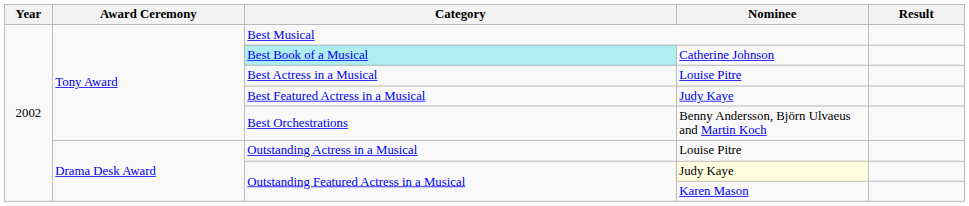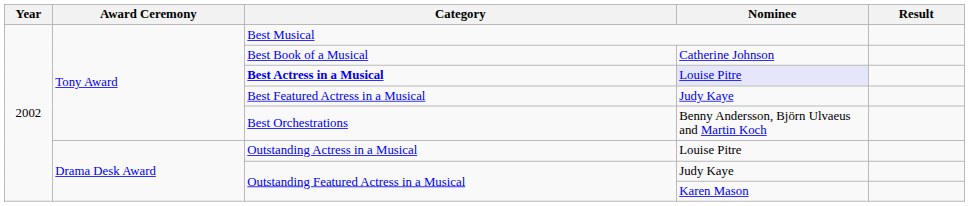(308, 55) paleturquoise background -> (308, 55) no background
(312, 75) normal -> (315, 75) bold
(710, 75) no background -> (710, 75) lavender background
(706, 171) lightyellow background -> (706, 171) no background
